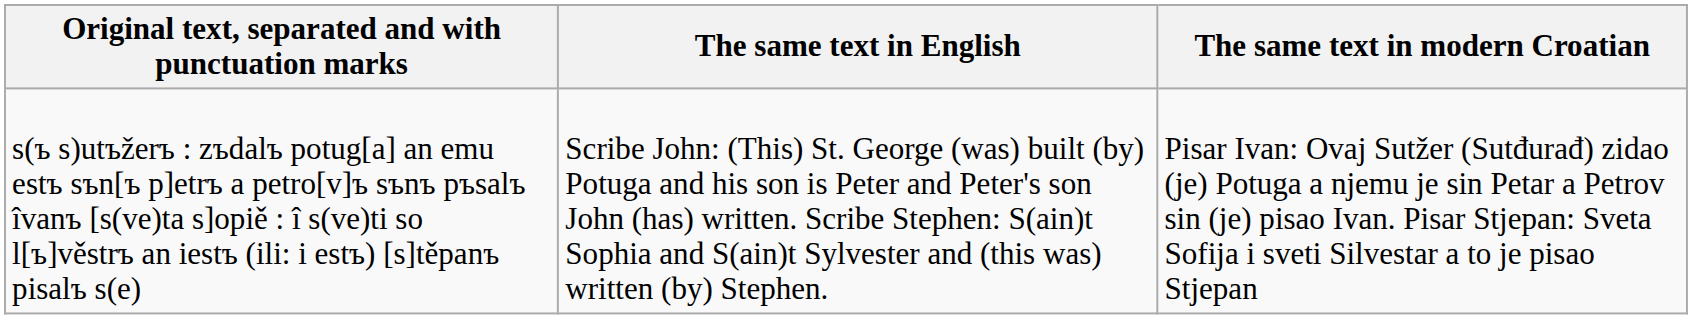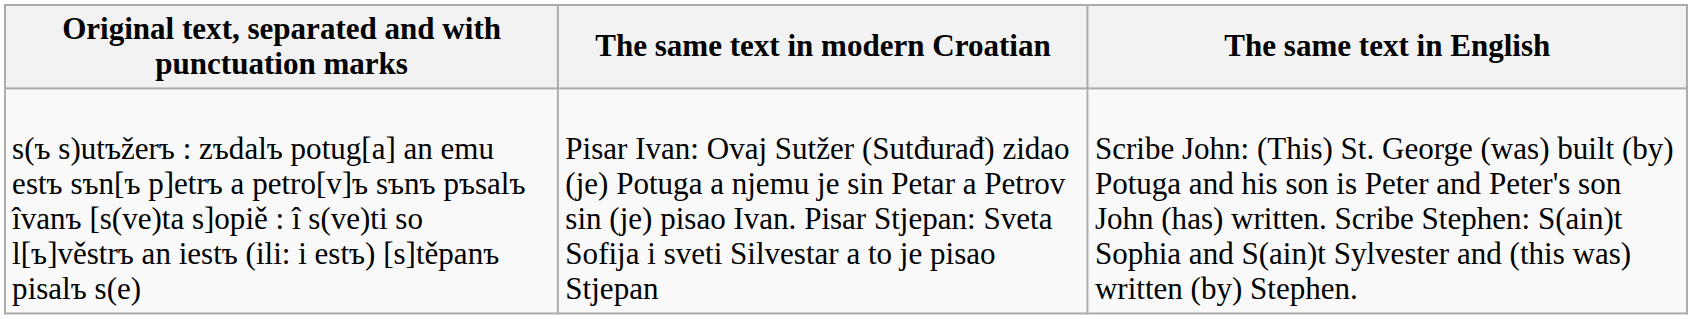columns swapped: (1422, 46) <-> (858, 46)
